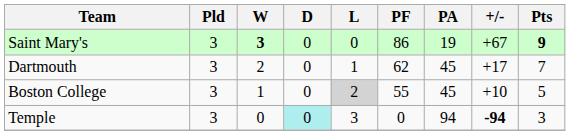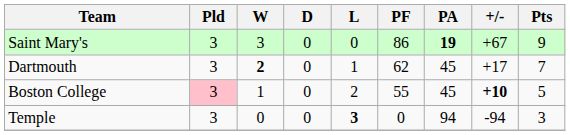(260, 42) bold -> (260, 42) normal
(448, 42) normal -> (448, 42) bold
(542, 42) bold -> (542, 42) normal
(260, 67) normal -> (260, 67) bold
(213, 92) no background -> (213, 92) pink background
(354, 92) lightgrey background -> (354, 92) no background
(495, 92) normal -> (495, 92) bold
(307, 117) paleturquoise background -> (307, 117) no background
(354, 117) normal -> (354, 117) bold
(495, 117) bold -> (495, 117) normal
